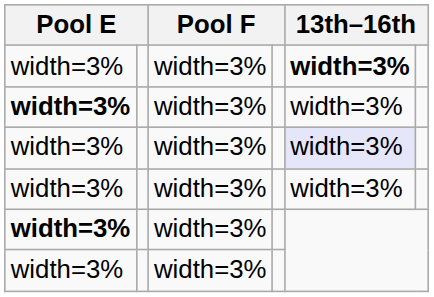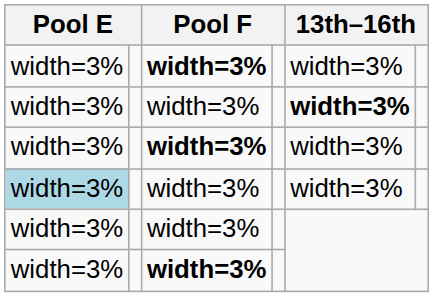(210, 65) normal -> (207, 65) bold
(350, 65) bold -> (346, 65) normal
(71, 106) bold -> (67, 106) normal
(346, 106) normal -> (350, 106) bold
(210, 147) normal -> (207, 147) bold
(346, 147) lavender background -> (346, 147) no background
(67, 188) no background -> (67, 188) lightblue background
(71, 229) bold -> (67, 229) normal
(210, 270) normal -> (207, 270) bold
